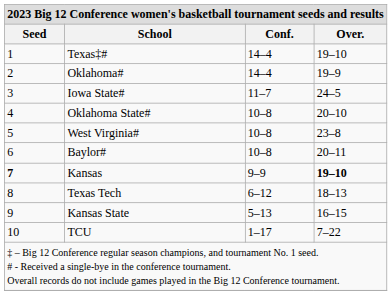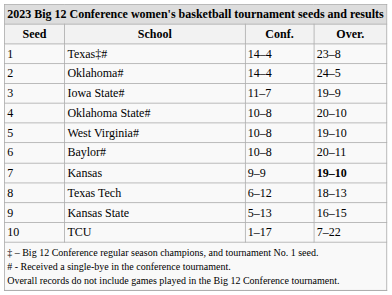(332, 54) 19–10 -> (329, 54) 23–8
(329, 73) 19–9 -> (329, 73) 24–5
(329, 93) 24–5 -> (329, 93) 19–9
(329, 133) 23–8 -> (332, 133) 19–10
(10, 172) bold -> (10, 172) normal
